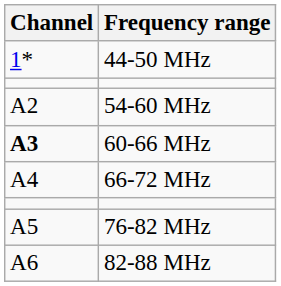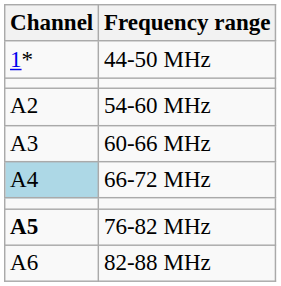(24, 143) bold -> (24, 143) normal
(24, 179) no background -> (24, 179) lightblue background
(24, 226) normal -> (24, 226) bold
